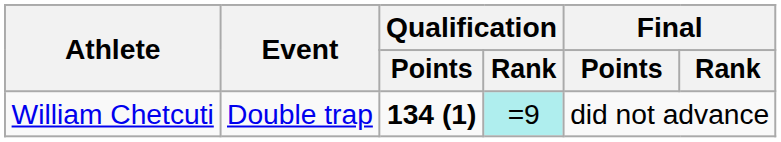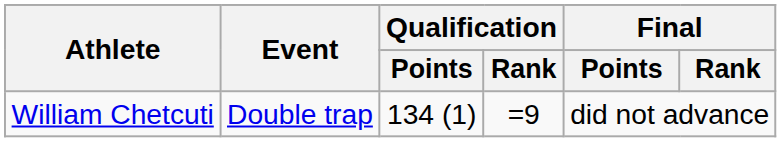(432, 114) bold -> (432, 114) normal
(524, 114) paleturquoise background -> (524, 114) no background
